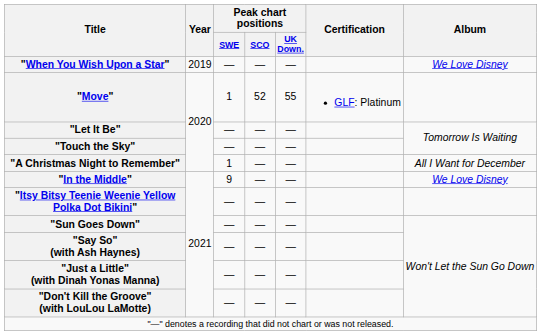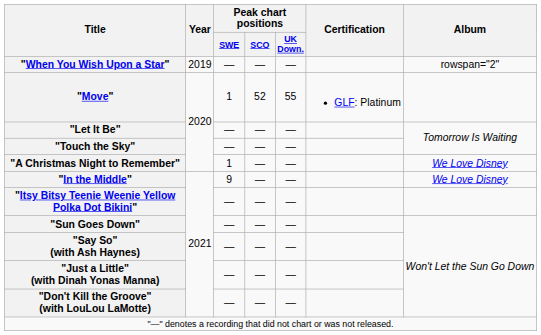(470, 64) We Love Disney -> (470, 64) rowspan="2"
(470, 163) All I Want for December -> (470, 163) We Love Disney
